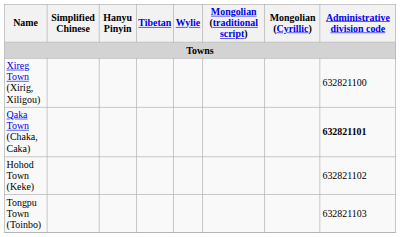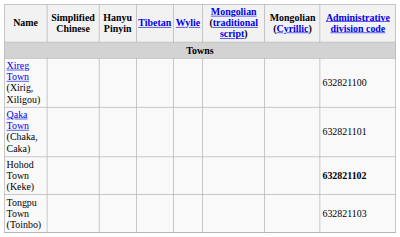(344, 132) bold -> (345, 132) normal
(345, 175) normal -> (344, 175) bold
